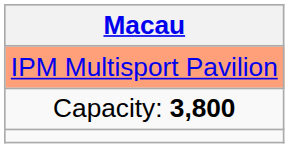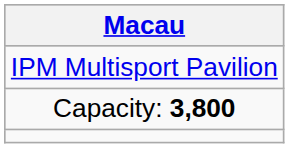(144, 66) lightsalmon background -> (144, 66) no background
